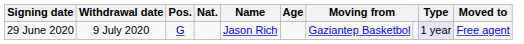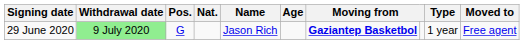(121, 30) no background -> (121, 30) lightgreen background
(360, 30) normal -> (363, 30) bold
(436, 30) lavender background -> (443, 30) no background
